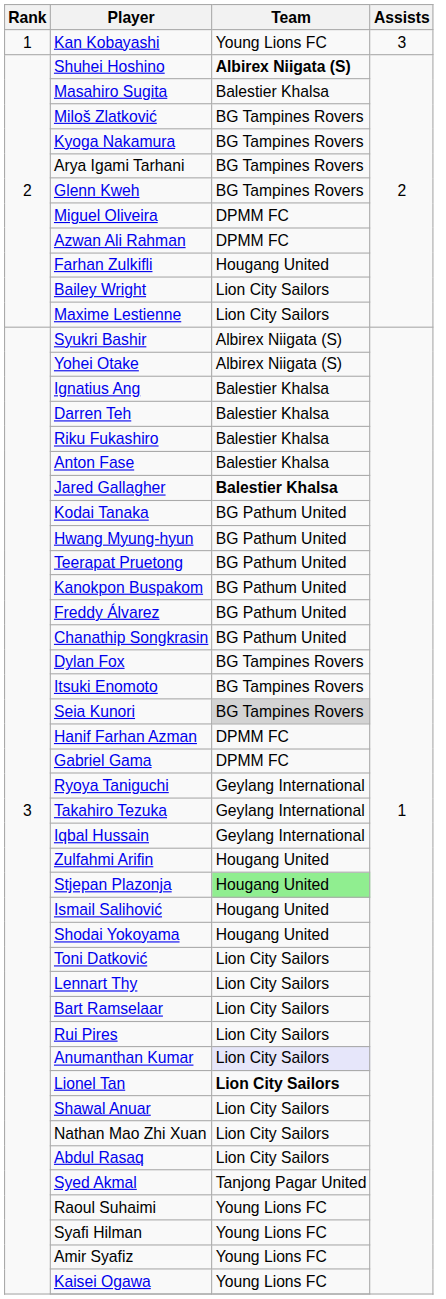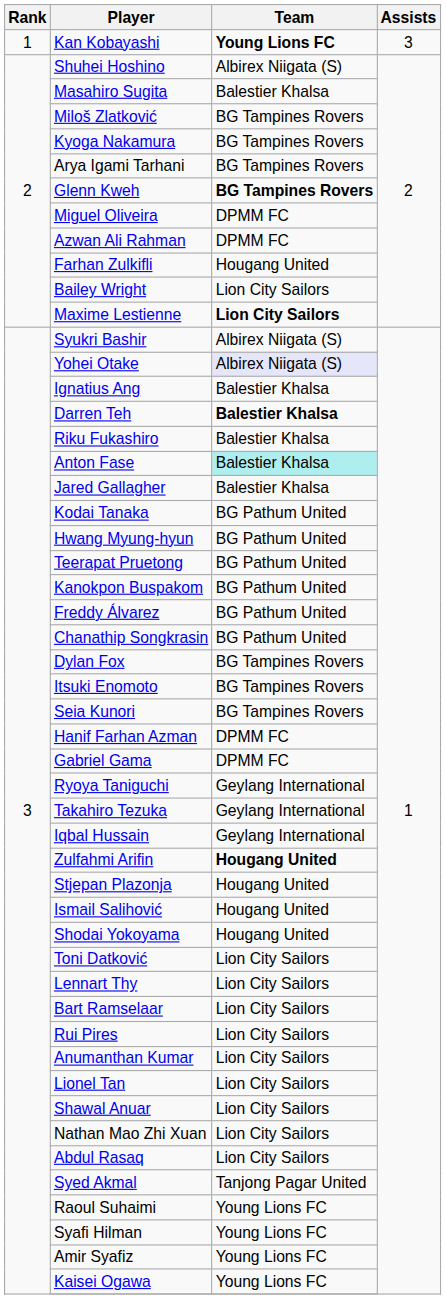(271, 42) normal -> (275, 42) bold
(283, 67) bold -> (279, 67) normal
(290, 191) normal -> (294, 191) bold
(272, 315) normal -> (278, 315) bold
(279, 364) no background -> (279, 364) lavender background
(272, 414) normal -> (277, 414) bold
(272, 464) no background -> (272, 464) paleturquoise background
(277, 488) bold -> (272, 488) normal
(290, 712) lightgrey background -> (290, 712) no background
(272, 860) normal -> (276, 860) bold
(272, 885) lightgreen background -> (272, 885) no background
(272, 1059) lavender background -> (272, 1059) no background
(278, 1084) bold -> (272, 1084) normal
